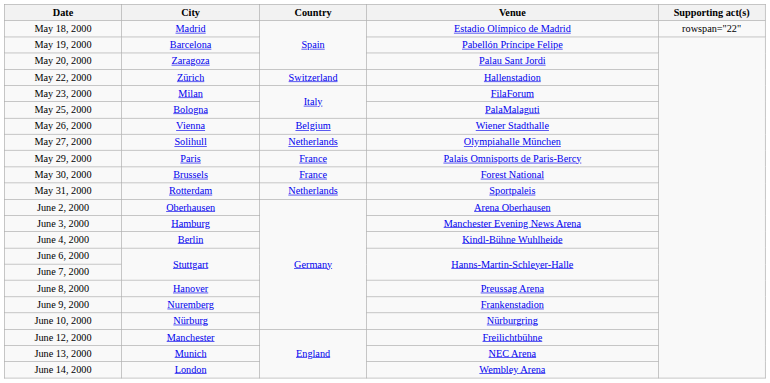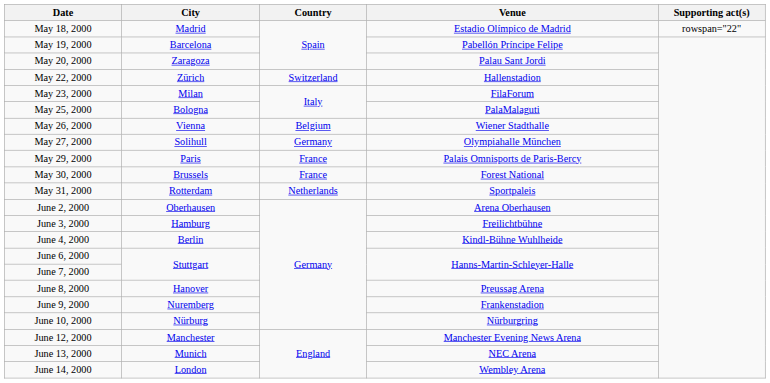(313, 142) Netherlands -> (313, 142) Germany
(512, 223) Manchester Evening News Arena -> (512, 223) Freilichtbühne
(512, 337) Freilichtbühne -> (512, 337) Manchester Evening News Arena
